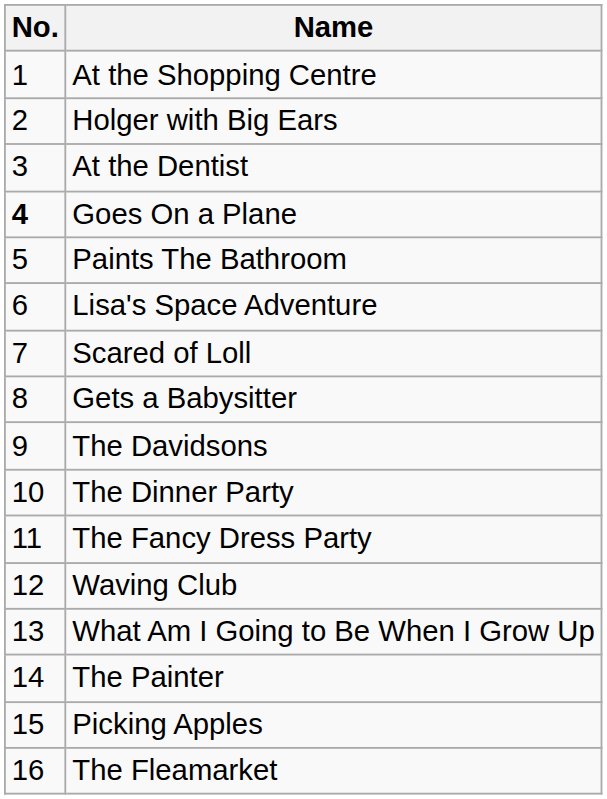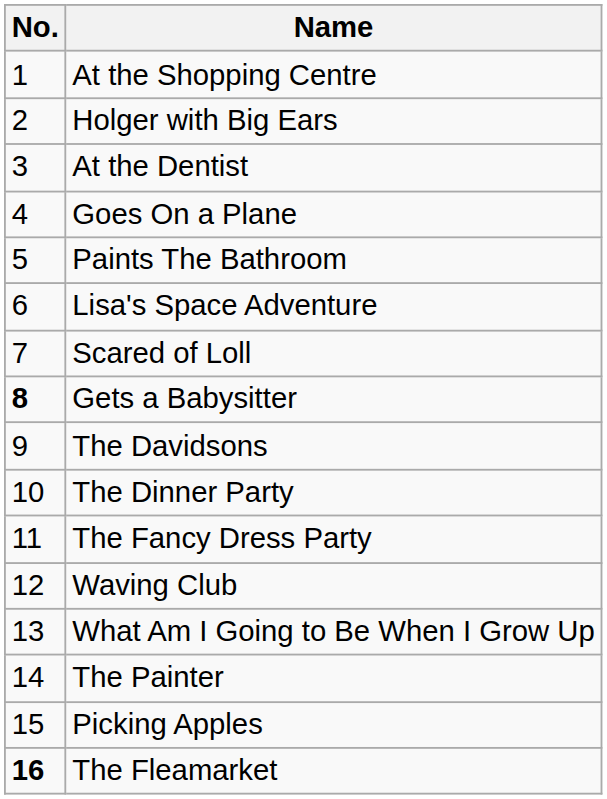(20, 213) bold -> (20, 213) normal
(20, 399) normal -> (20, 399) bold
(28, 770) normal -> (28, 770) bold
